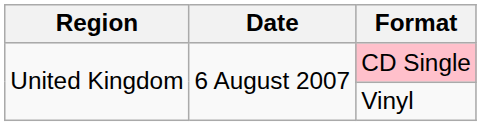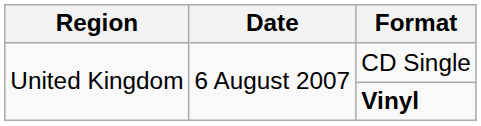(416, 62) pink background -> (416, 62) no background
(387, 100) normal -> (390, 100) bold
